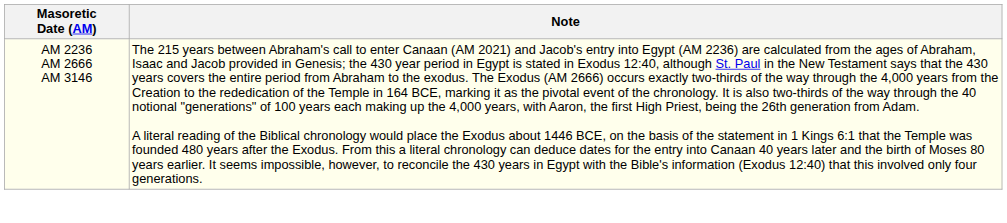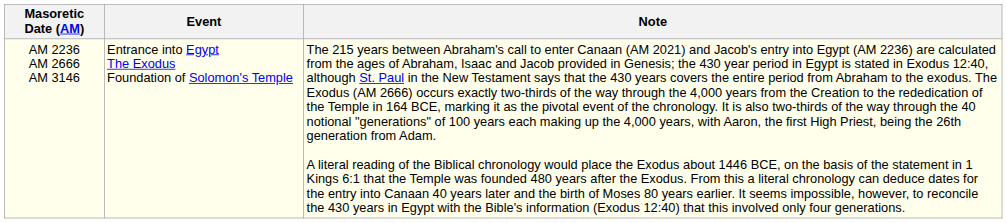+ column: (204, 21)
